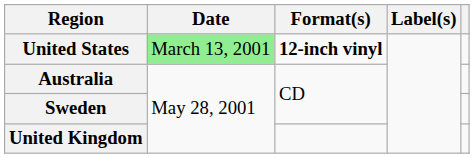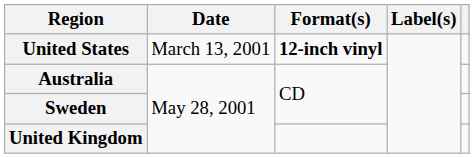(211, 49) lightgreen background -> (211, 49) no background
